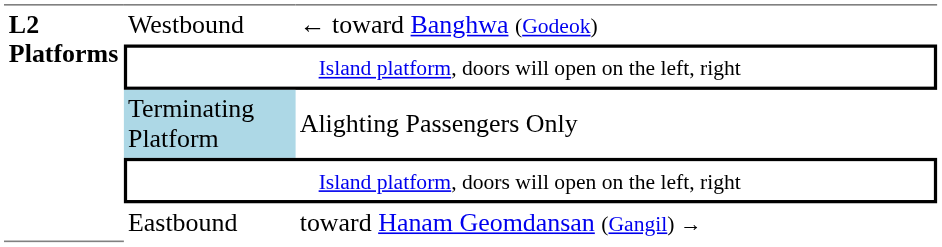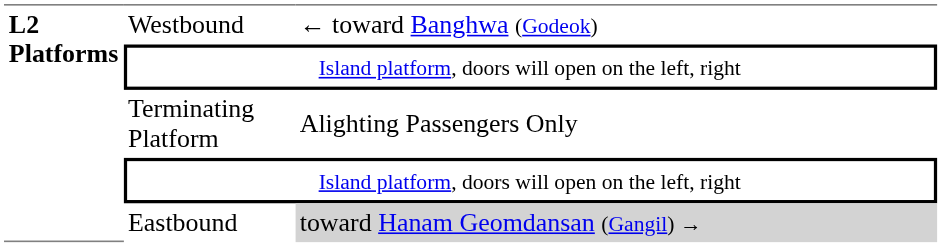(191, 123) lightblue background -> (191, 123) no background
(501, 222) no background -> (501, 222) lightgrey background
